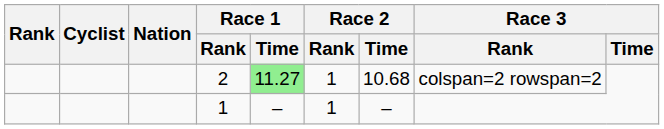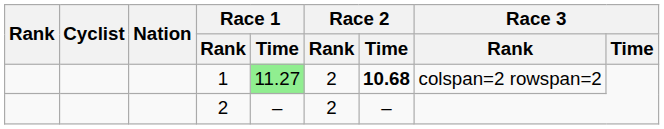(223, 78) 2 -> (223, 78) 1
(332, 78) 1 -> (332, 78) 2
(387, 78) normal -> (387, 78) bold
(223, 108) 1 -> (223, 108) 2
(332, 108) 1 -> (332, 108) 2
